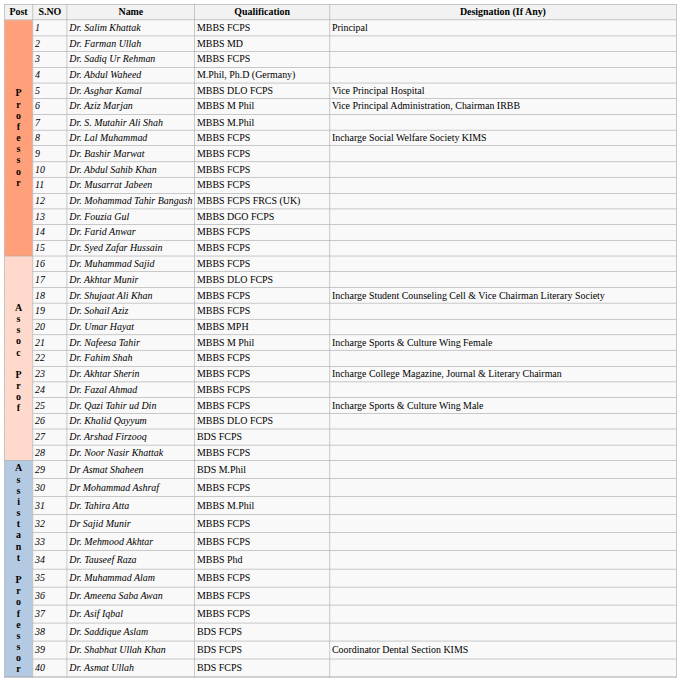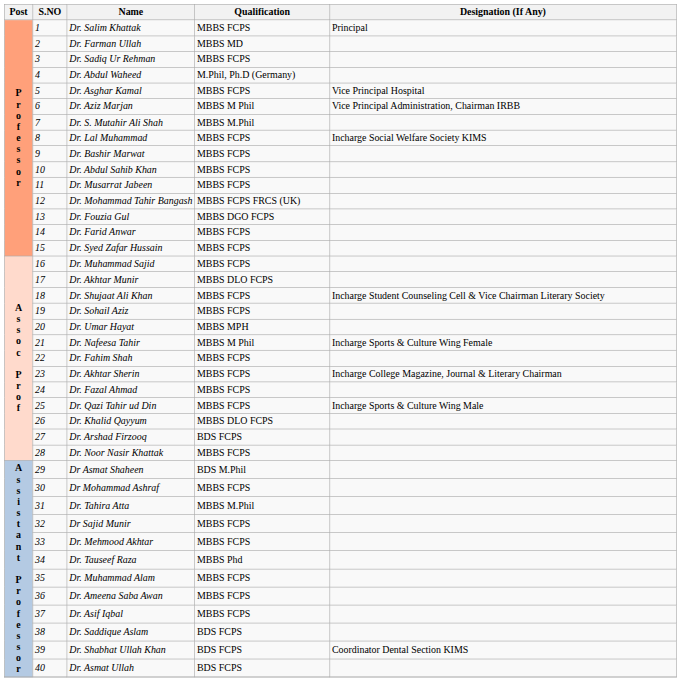(235, 91) MBBS DLO FCPS -> (224, 91) MBBS FCPS
